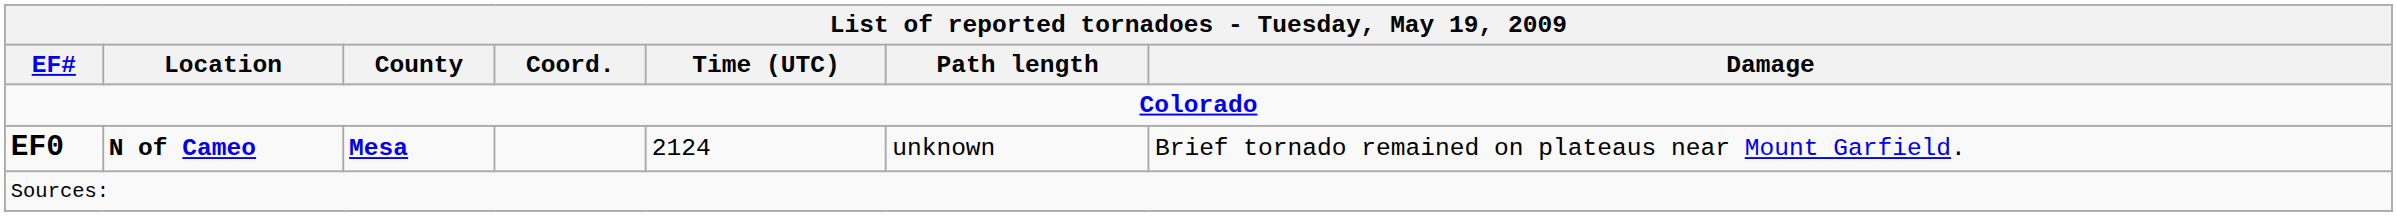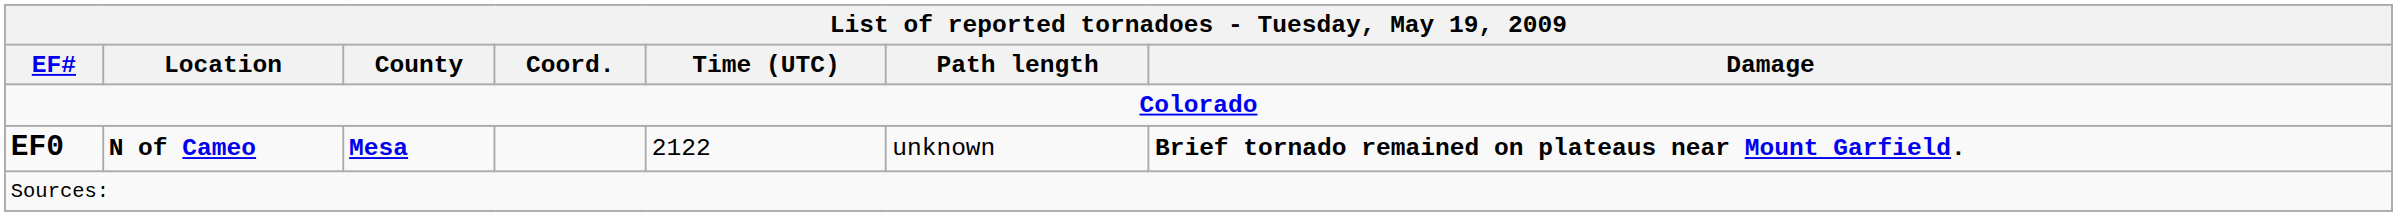(681, 148) 2124 -> (681, 148) 2122
(1560, 148) normal -> (1560, 148) bold
